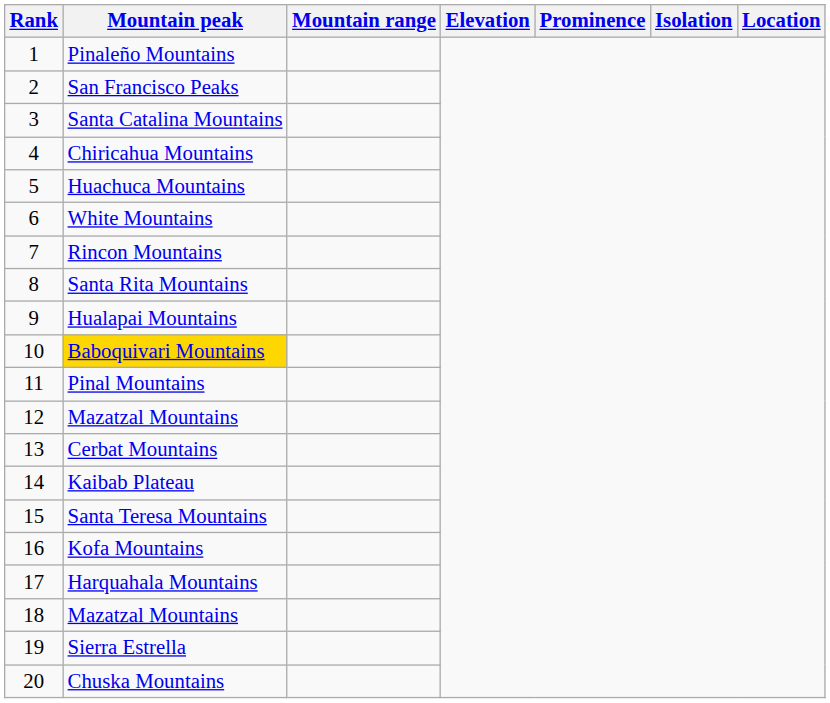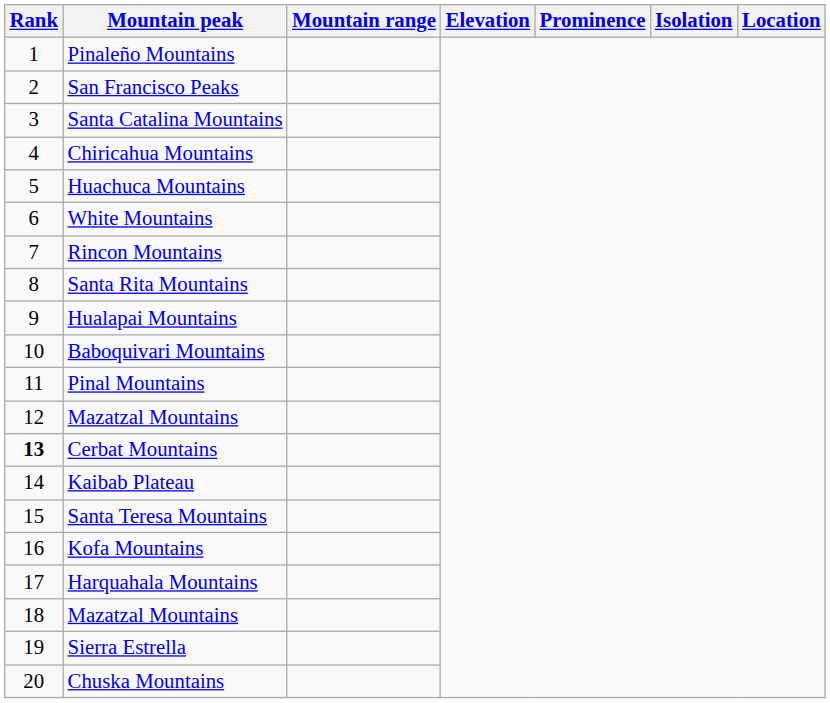(166, 350) gold background -> (166, 350) no background
(34, 449) normal -> (34, 449) bold
